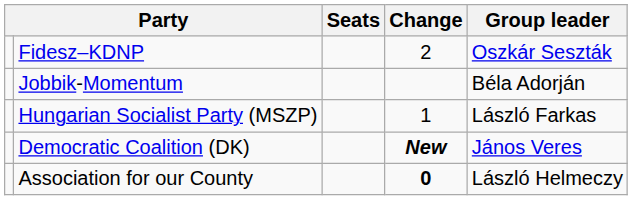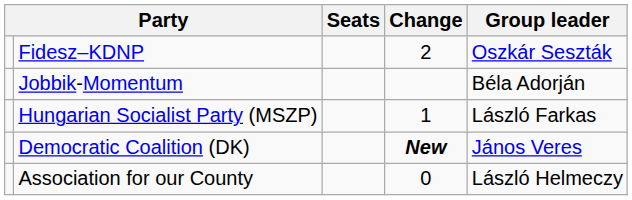(426, 178) bold -> (426, 178) normal
